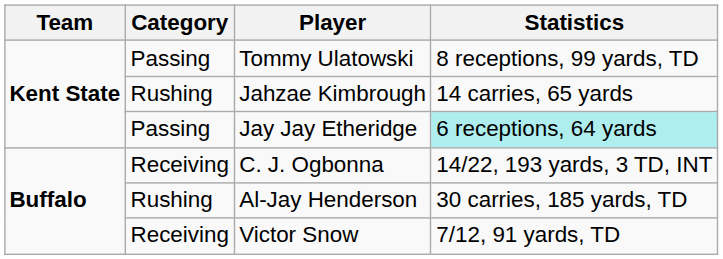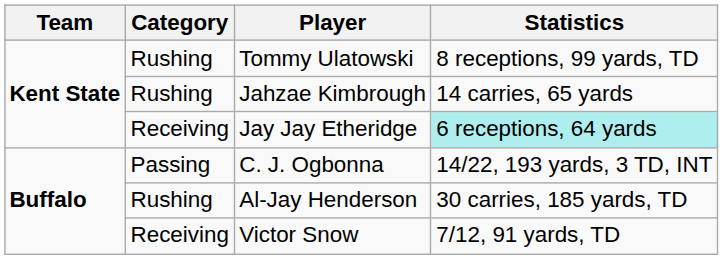(170, 58) Passing -> (172, 58) Rushing
(170, 129) Passing -> (180, 129) Receiving
(180, 164) Receiving -> (170, 164) Passing
